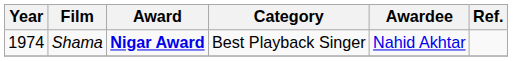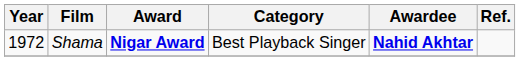(26, 42) 1974 -> (26, 42) 1972
(419, 42) normal -> (423, 42) bold
